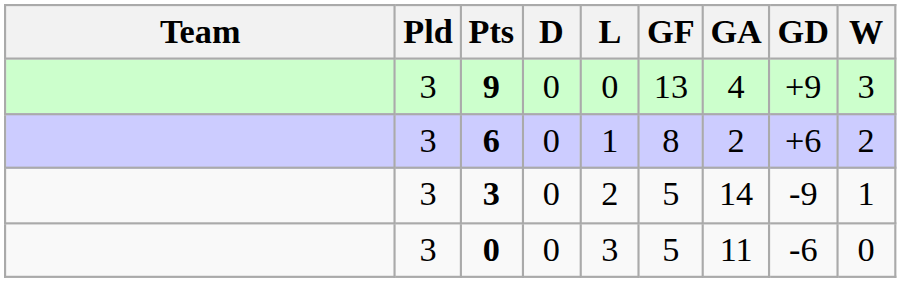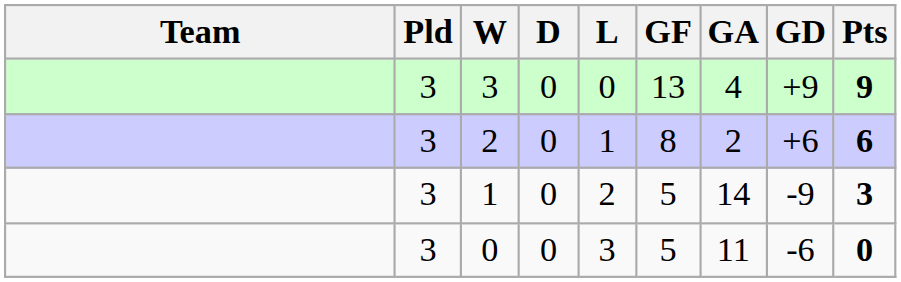columns swapped: (866, 31) <-> (491, 31)
